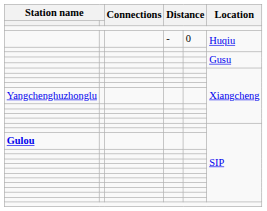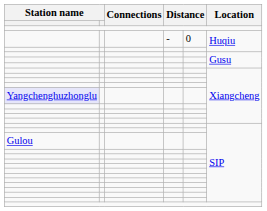(52, 95) no background -> (52, 95) lavender background
(21, 141) bold -> (20, 141) normal
